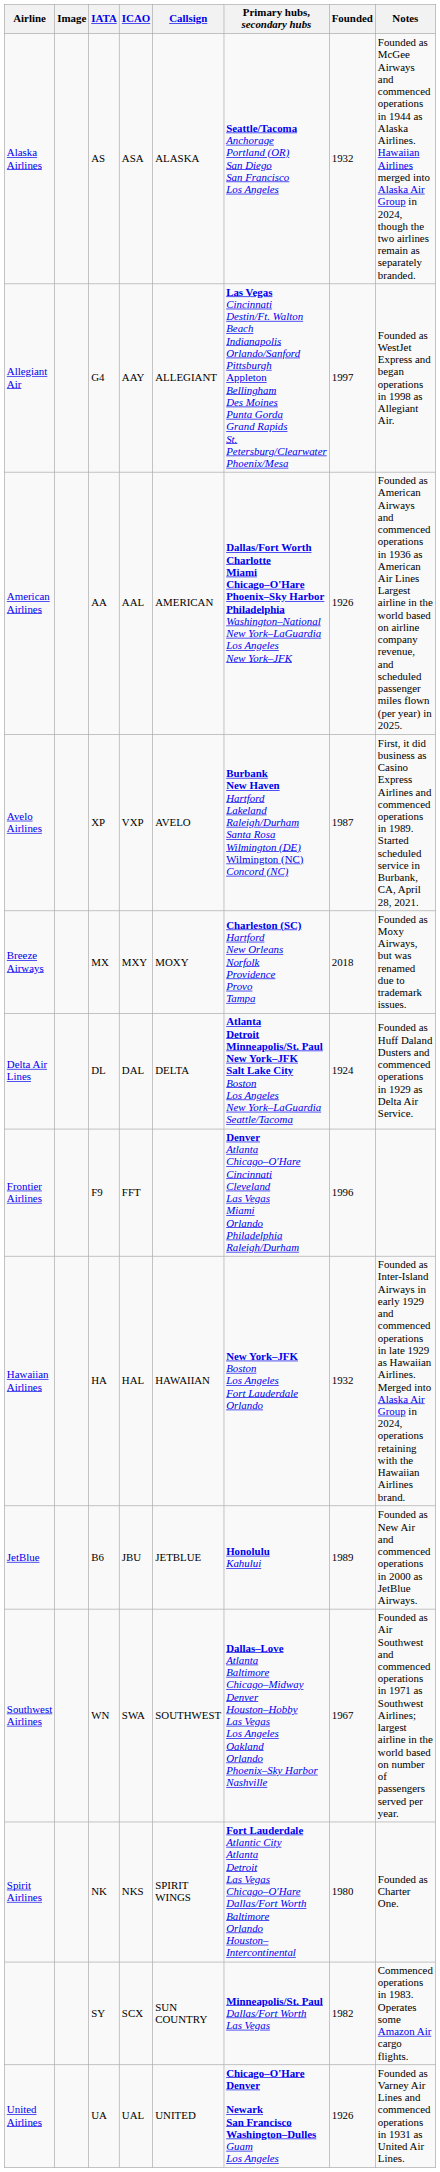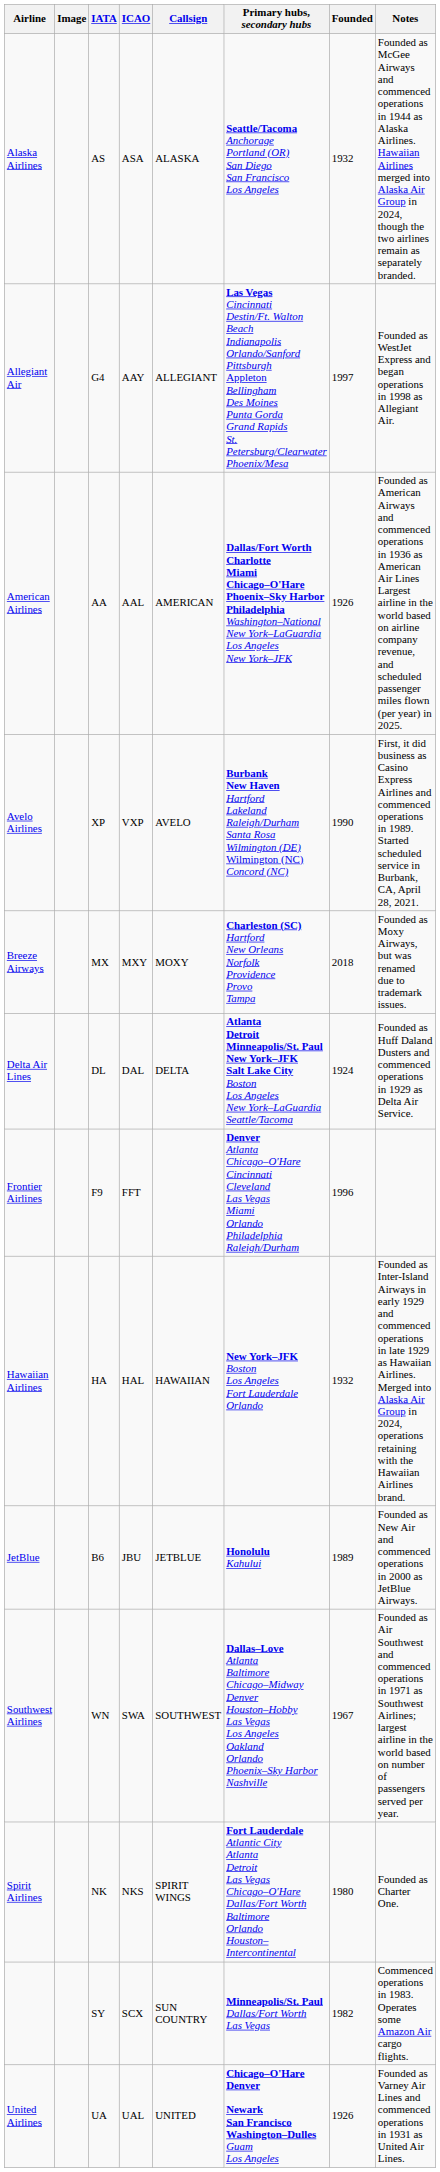(343, 822) 1987 -> (343, 822) 1990
